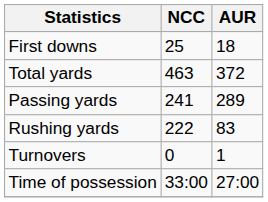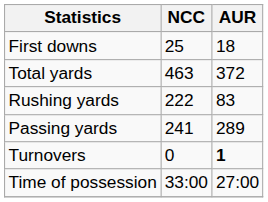rows swapped: (64, 127) <-> (63, 100)
(221, 155) normal -> (221, 155) bold
